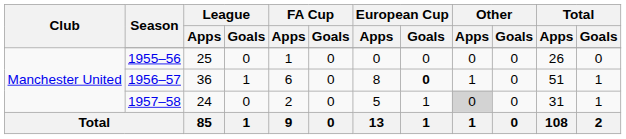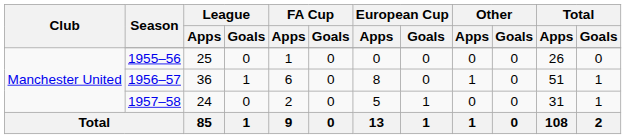(426, 79) bold -> (426, 79) normal
(472, 101) lightgrey background -> (472, 101) no background
